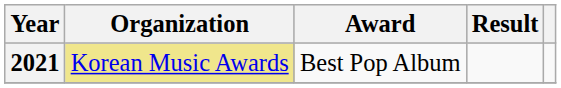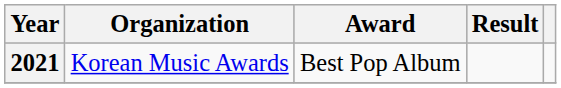(180, 62) khaki background -> (180, 62) no background
